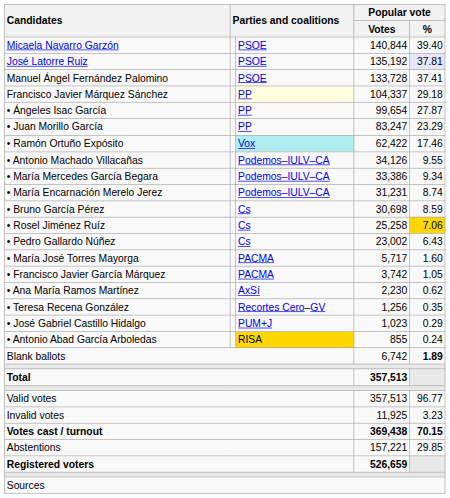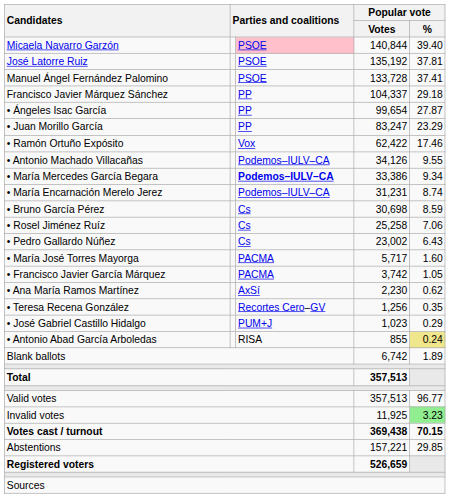(252, 45) no background -> (252, 45) pink background
(430, 62) lavender background -> (430, 62) no background
(245, 95) lightyellow background -> (245, 95) no background
(247, 144) paleturquoise background -> (247, 144) no background
(284, 176) normal -> (286, 176) bold
(433, 225) gold background -> (433, 225) no background
(250, 340) gold background -> (250, 340) no background
(433, 340) no background -> (433, 340) khaki background
(433, 356) bold -> (433, 356) normal
(433, 415) no background -> (433, 415) lightgreen background
